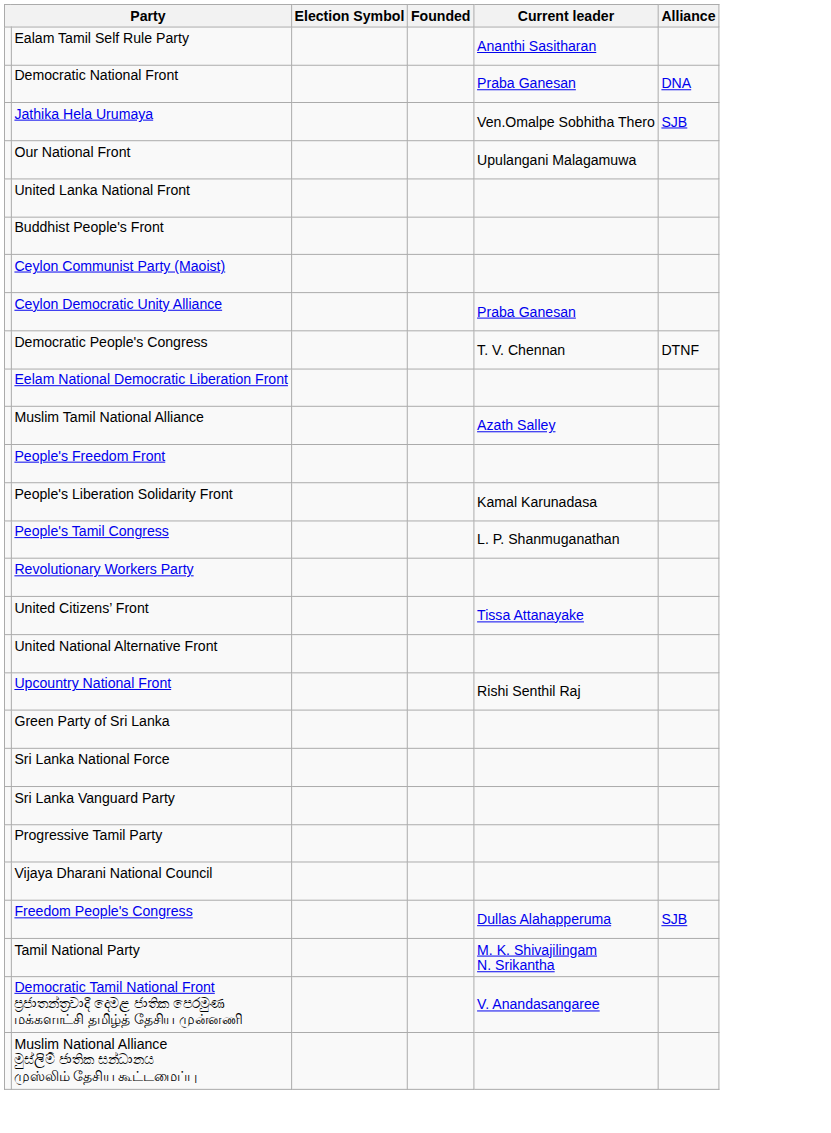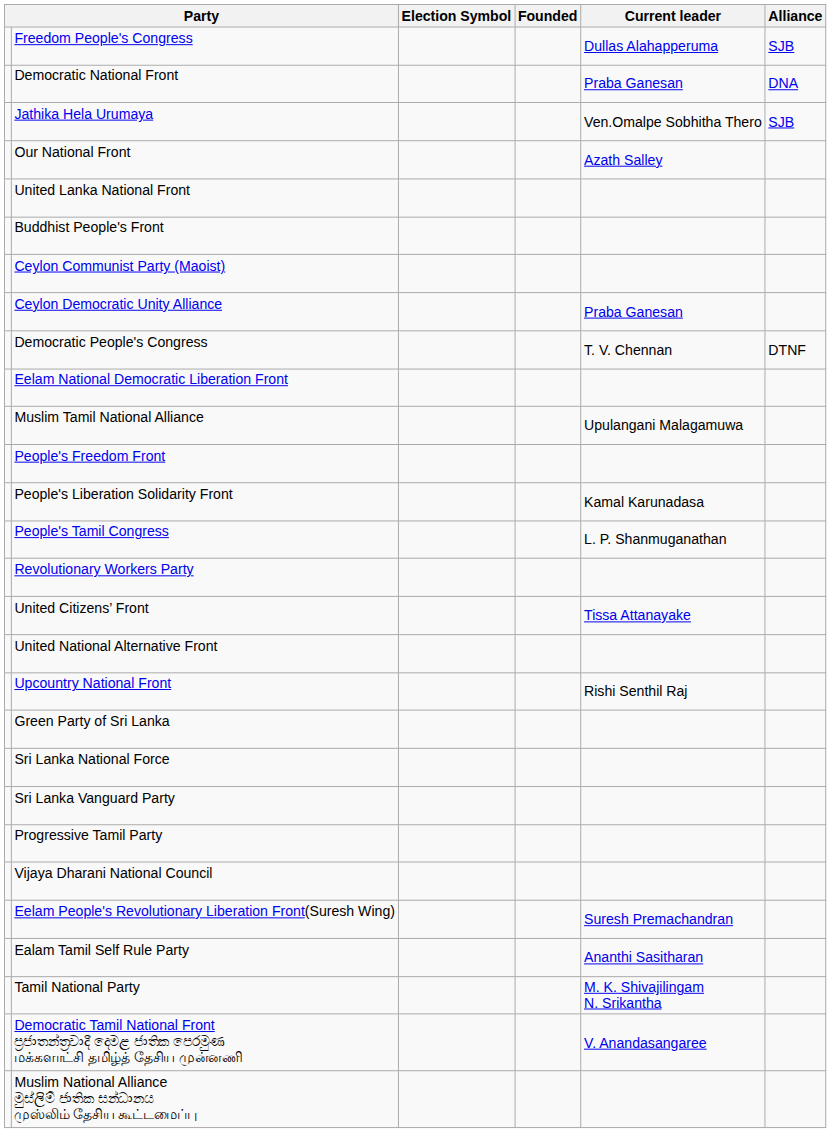rows swapped: (104, 912) <-> (102, 38)
(557, 160) Upulangani Malagamuwa -> (623, 160) Azath Salley
(516, 426) Azath Salley -> (664, 426) Upulangani Malagamuwa
+ row: (205, 912)
